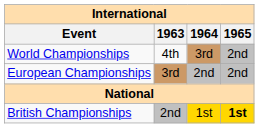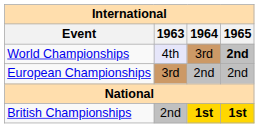(171, 53) no background -> (171, 53) lavender background
(238, 53) normal -> (238, 53) bold
(204, 113) normal -> (204, 113) bold
